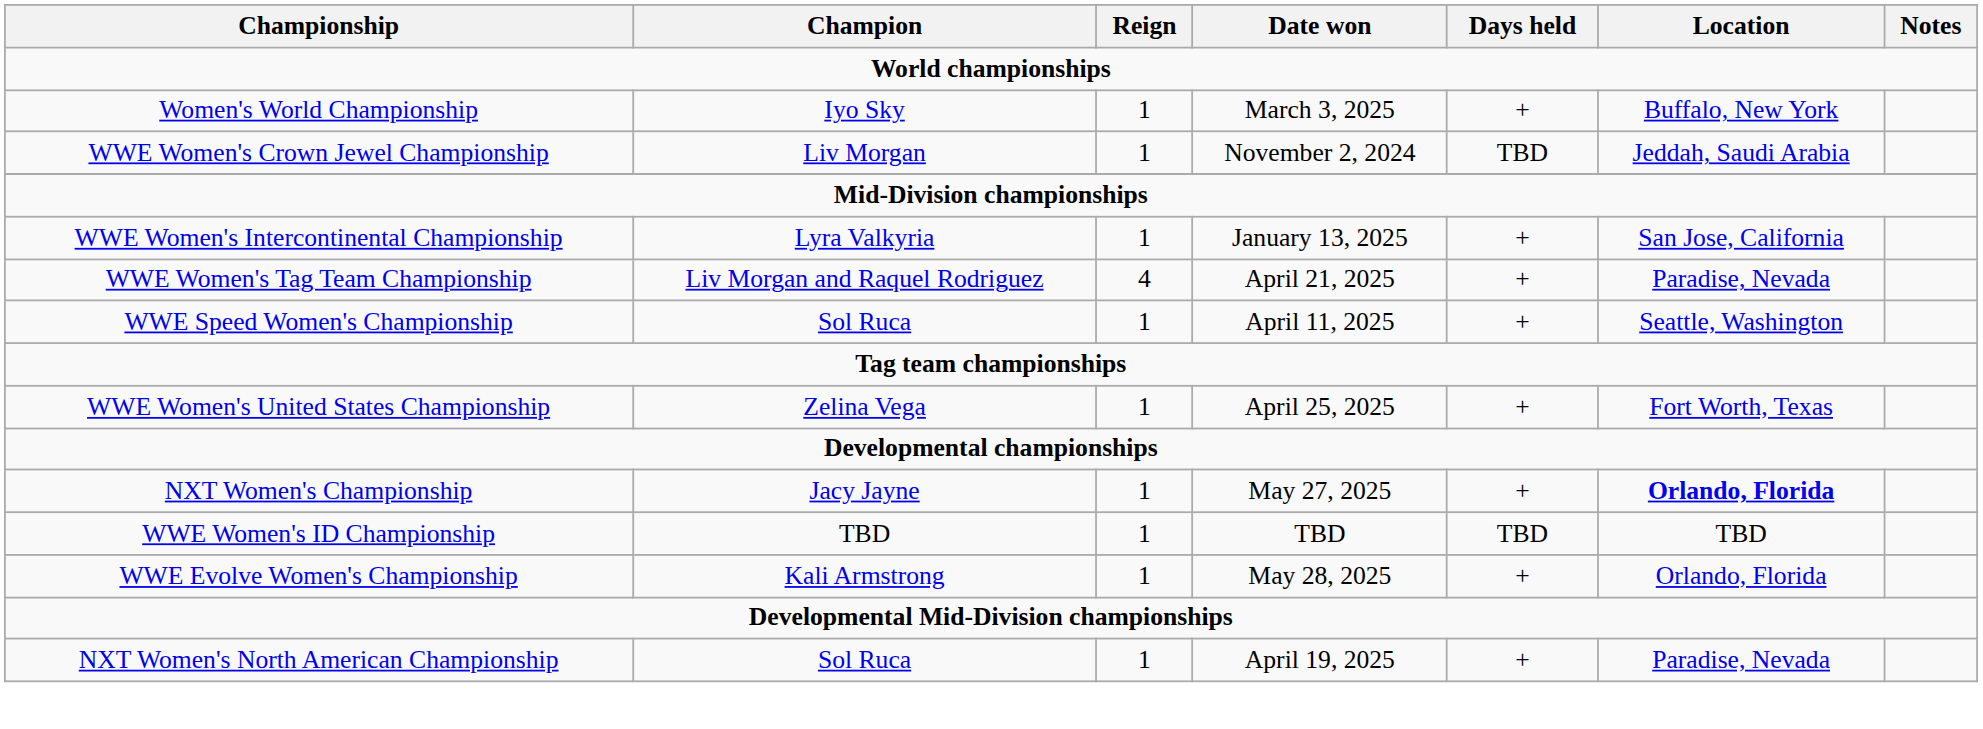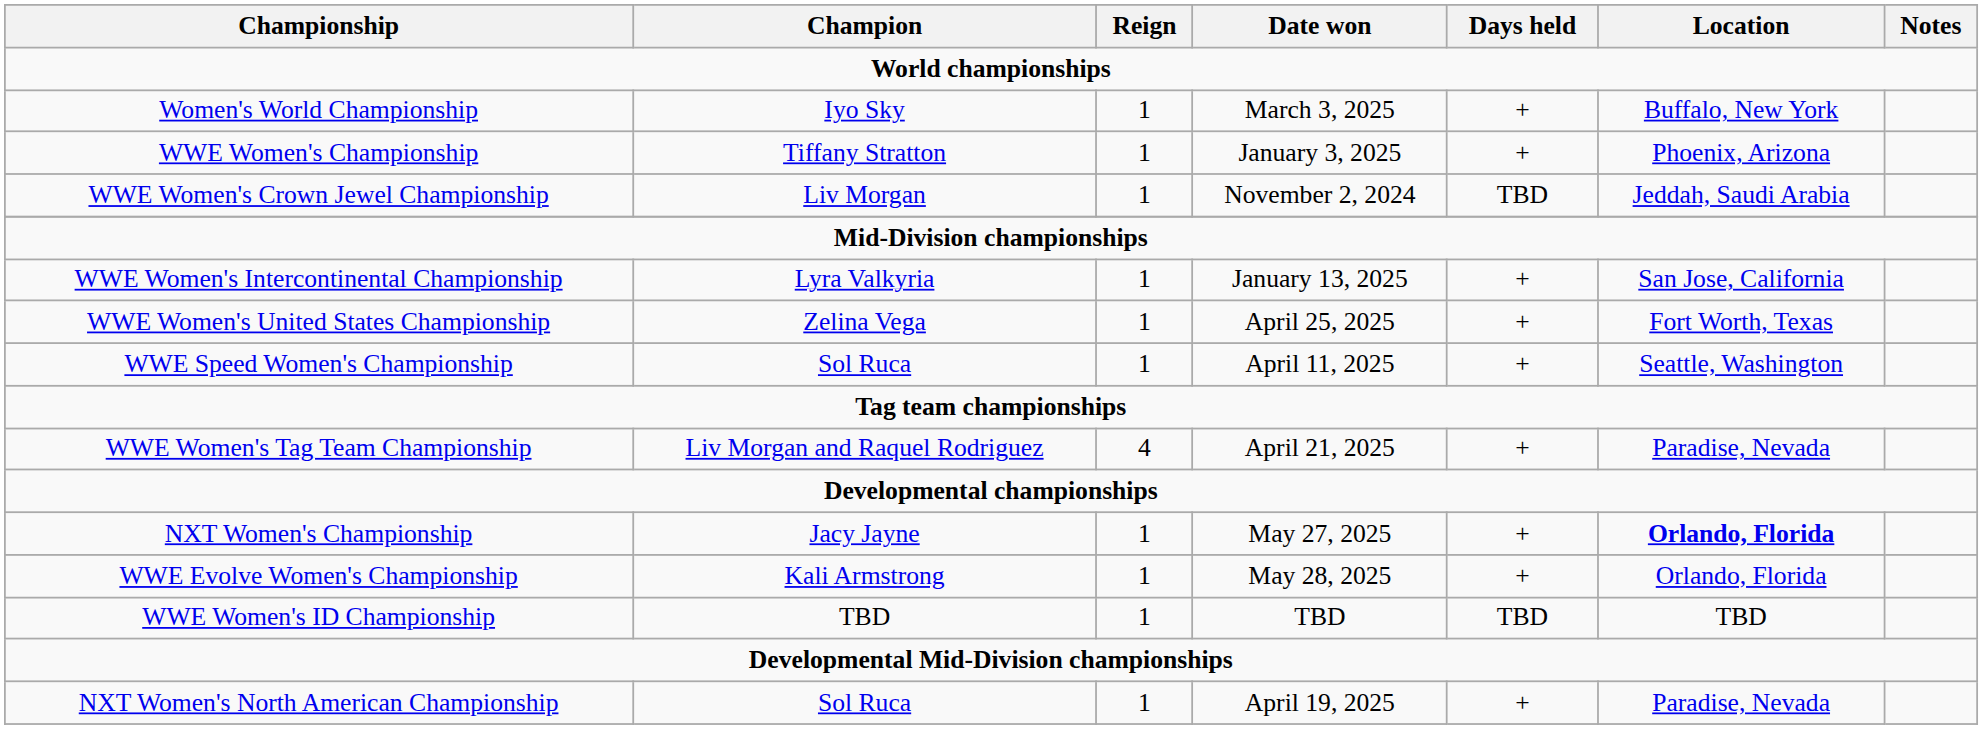+ row: (319, 152)
rows swapped: (319, 406) <-> (319, 279)
rows swapped: (319, 533) <-> (319, 575)
